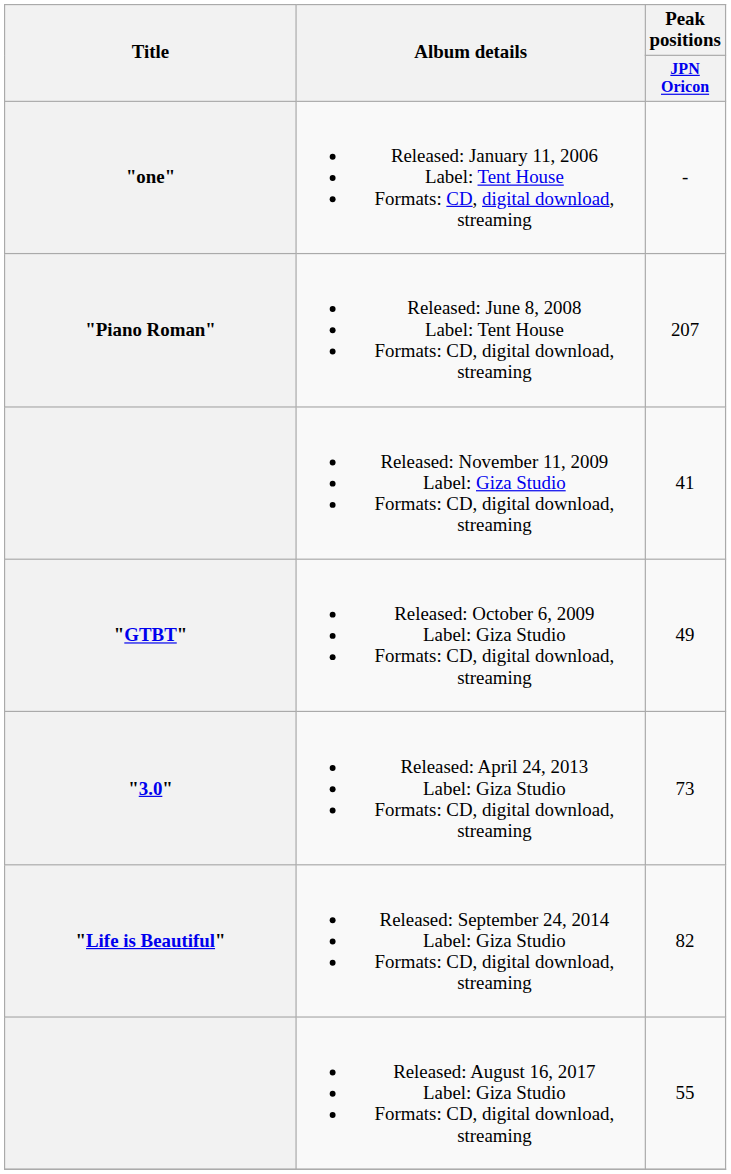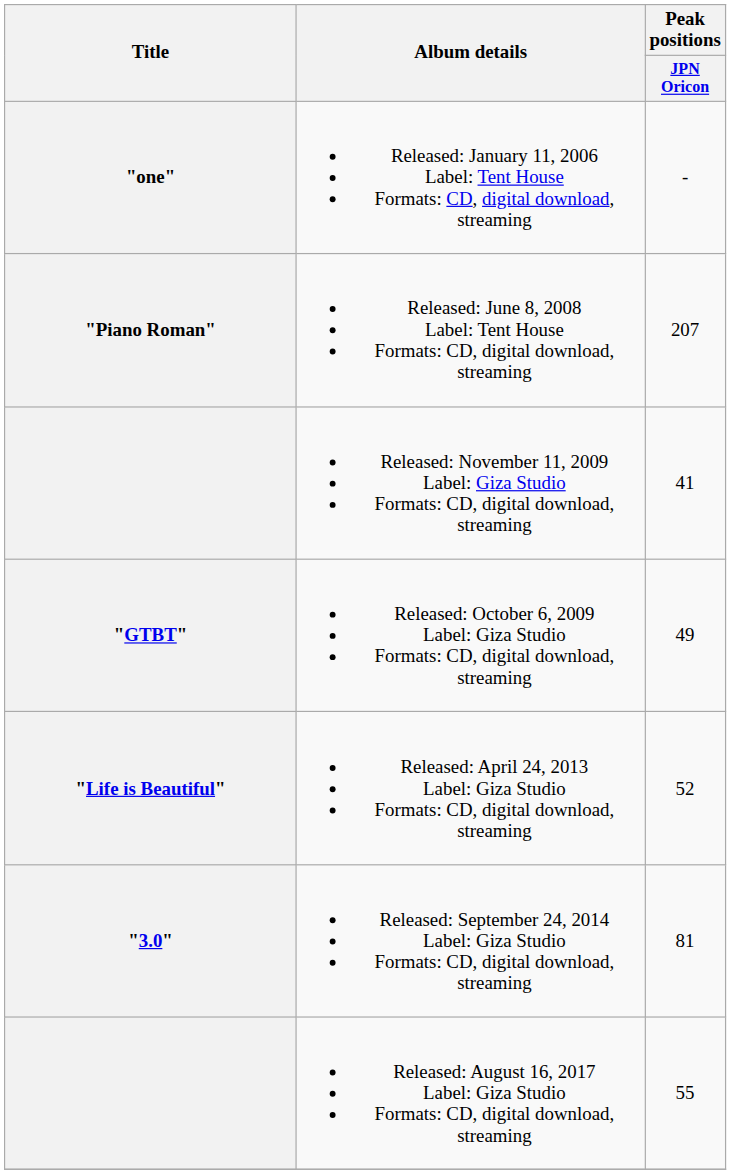(151, 788) "3.0" -> (151, 788) "Life is Beautiful"
(685, 788) 73 -> (685, 788) 52
(151, 940) "Life is Beautiful" -> (151, 940) "3.0"
(685, 940) 82 -> (685, 940) 81
